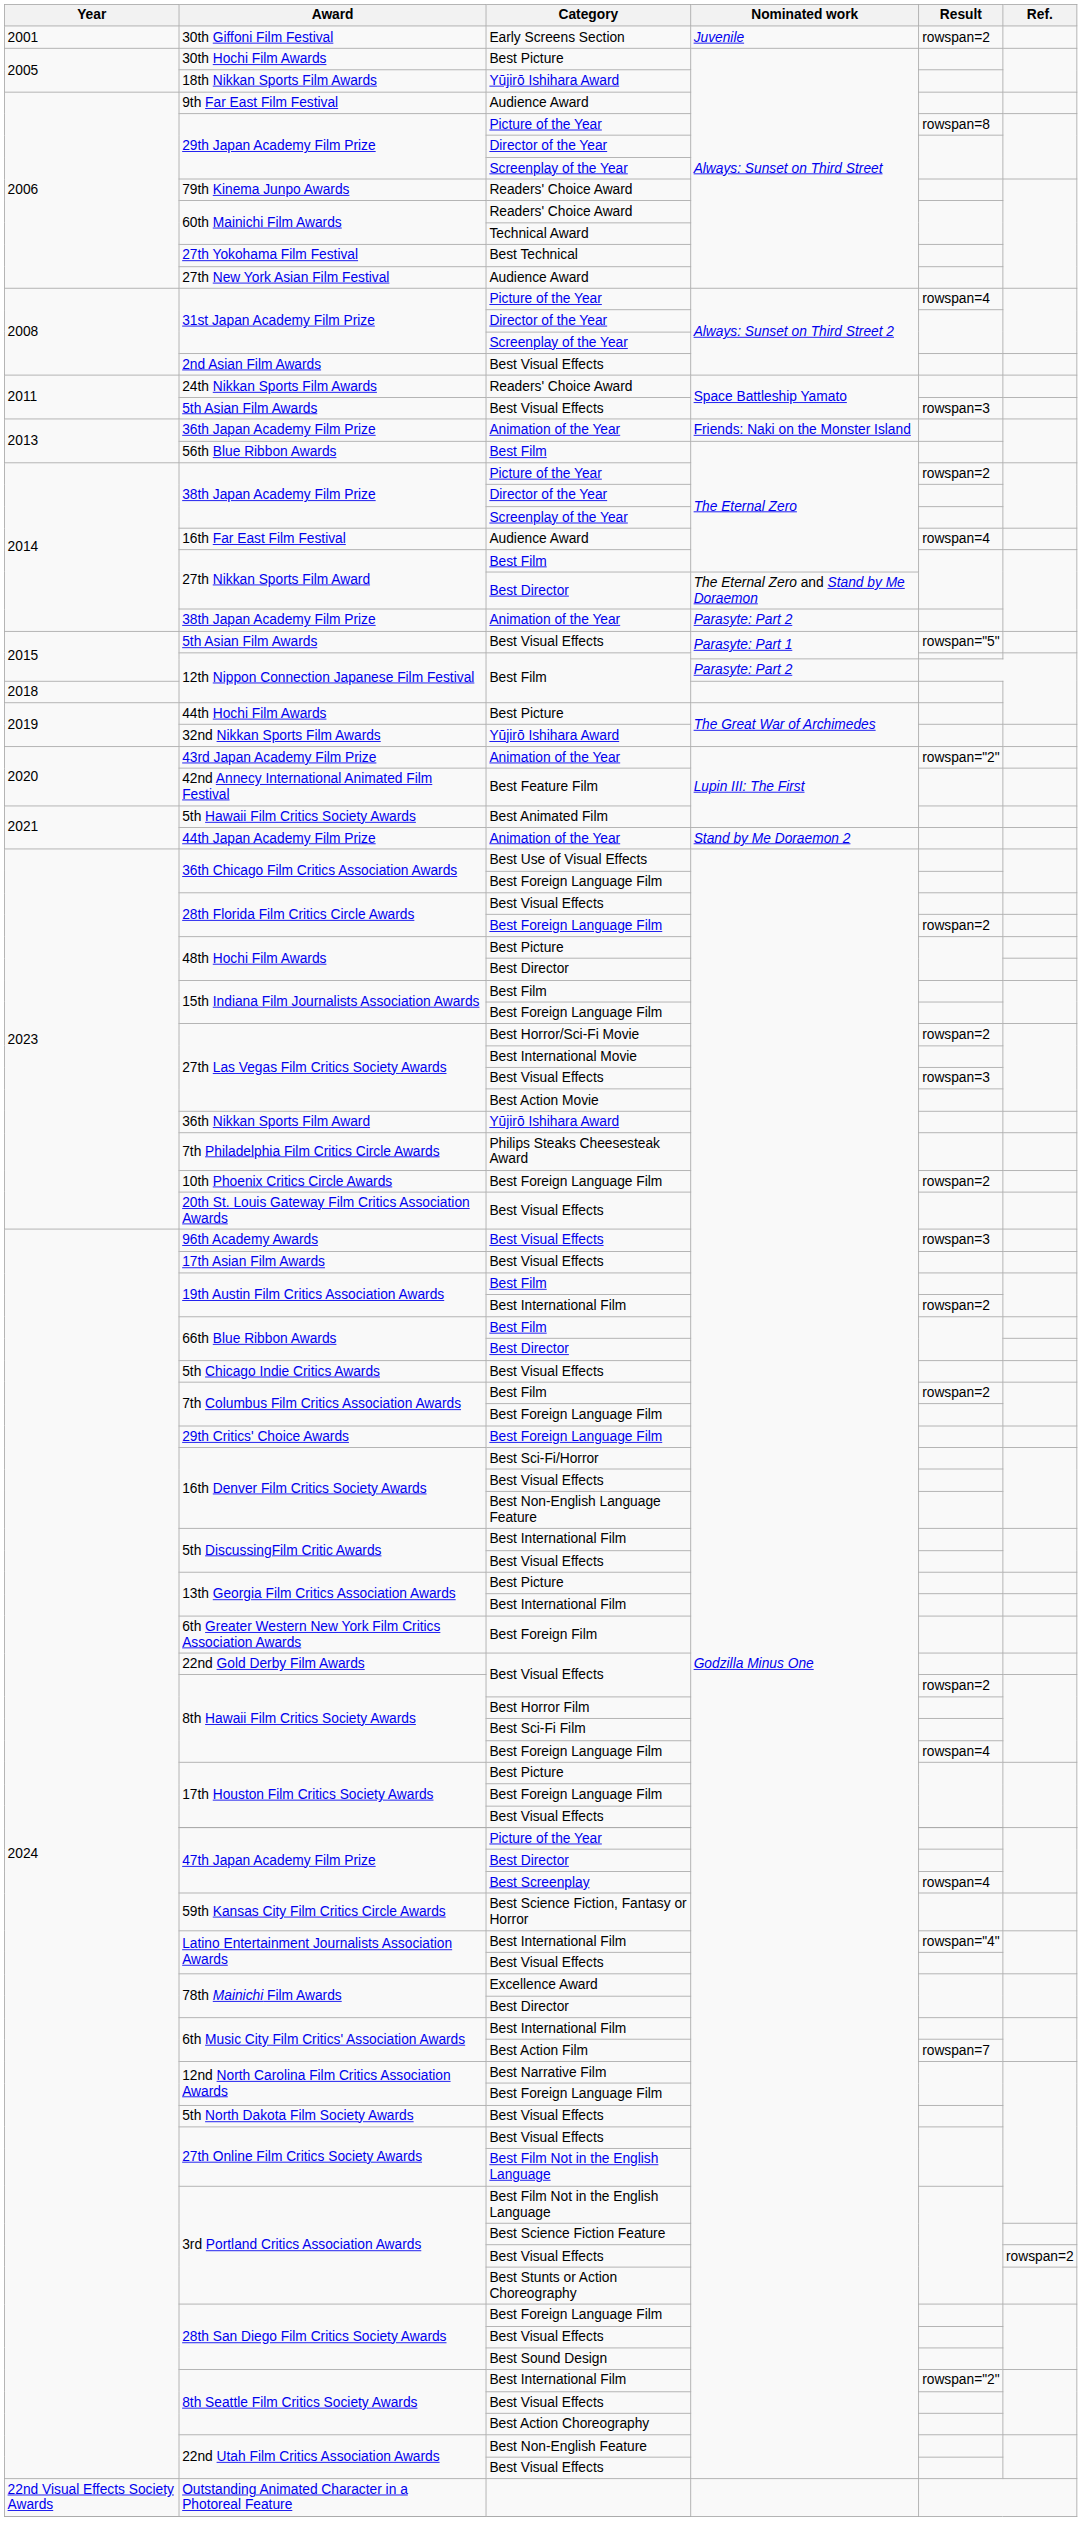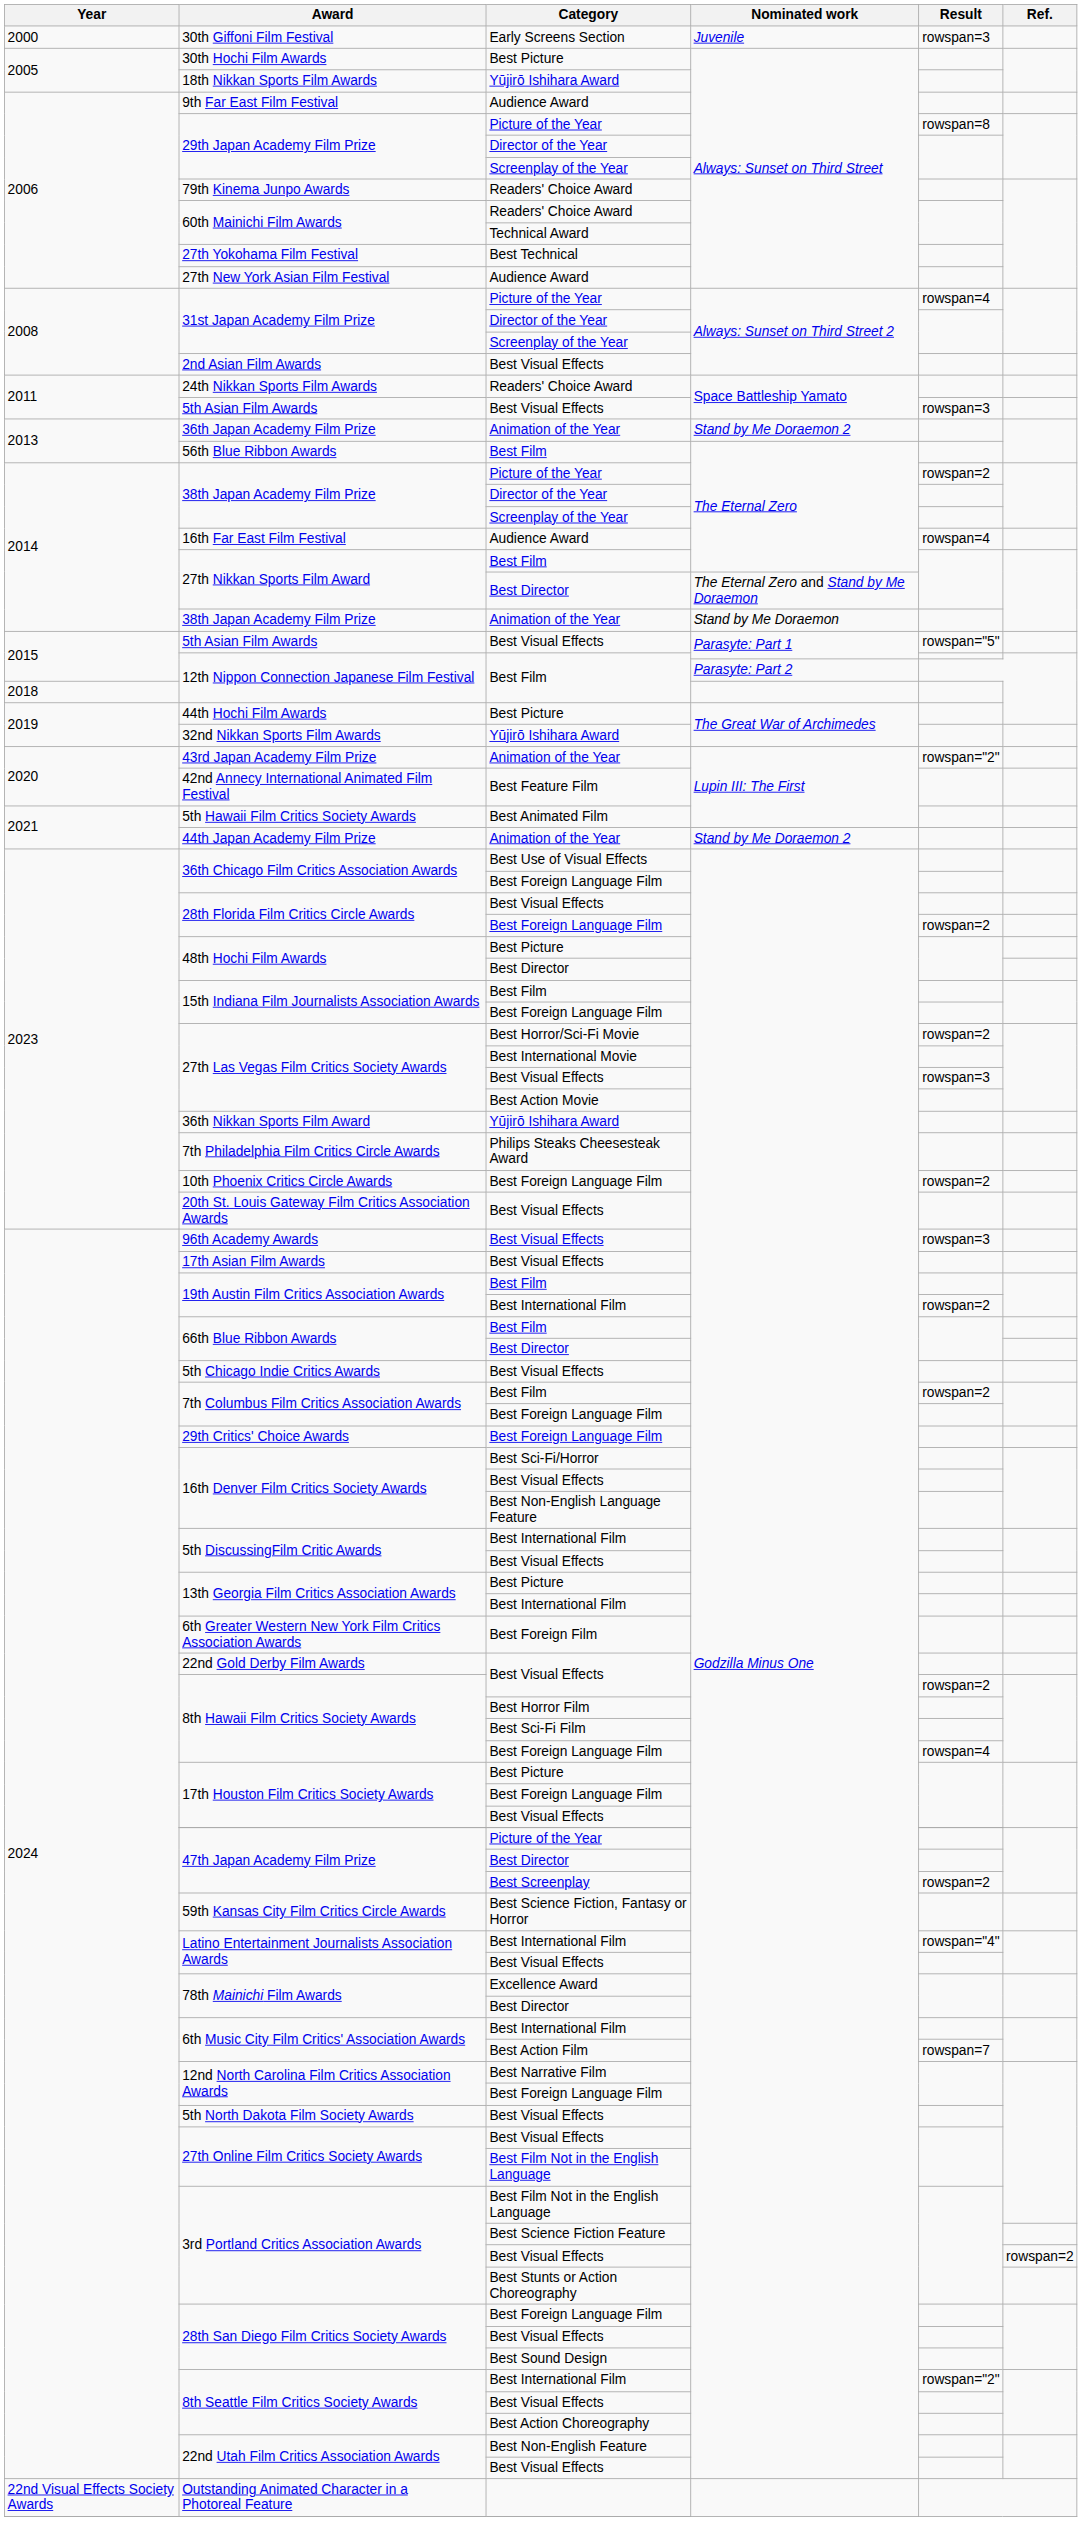(23, 37) 2001 -> (23, 37) 2000
(956, 37) rowspan=2 -> (956, 37) rowspan=3
(802, 430) Friends: Naki on the Monster Island -> (772, 430) Stand by Me Doraemon 2
(743, 620) Parasyte: Part 2 -> (766, 620) Stand by Me Doraemon
(956, 1882) rowspan=4 -> (956, 1882) rowspan=2
